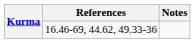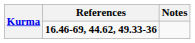(101, 30) normal -> (101, 30) bold
